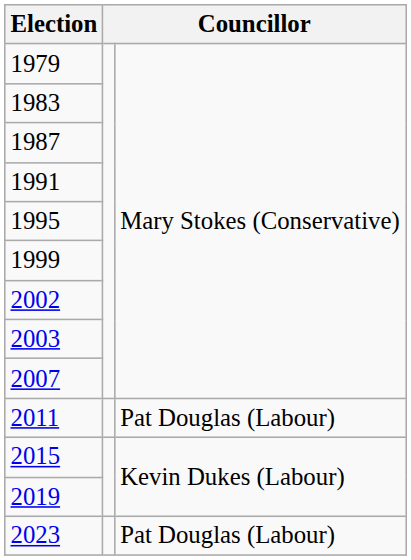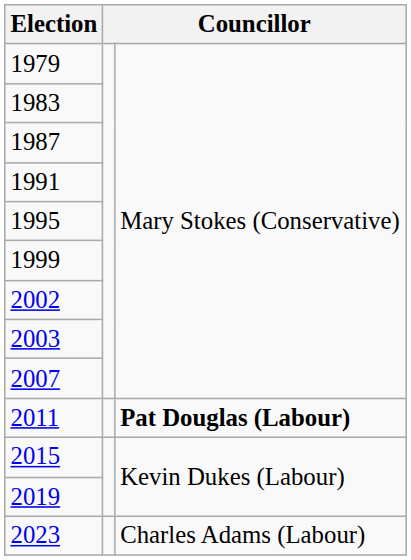(228, 417) normal -> (235, 417) bold
(228, 535) Pat Douglas (Labour) -> (243, 535) Charles Adams (Labour)
